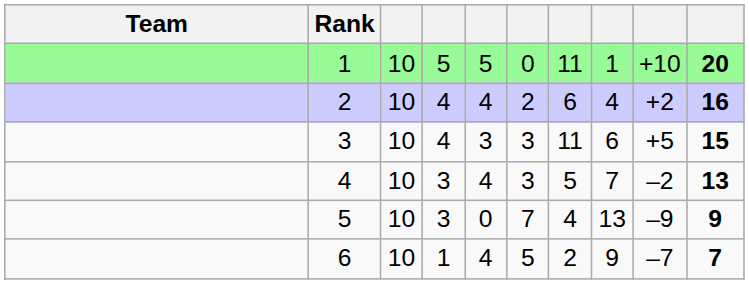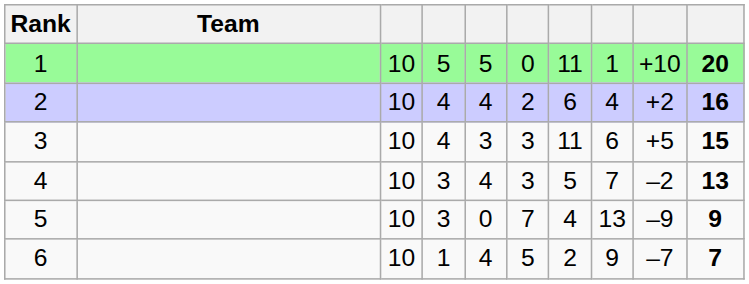columns swapped: (345, 24) <-> (157, 24)
